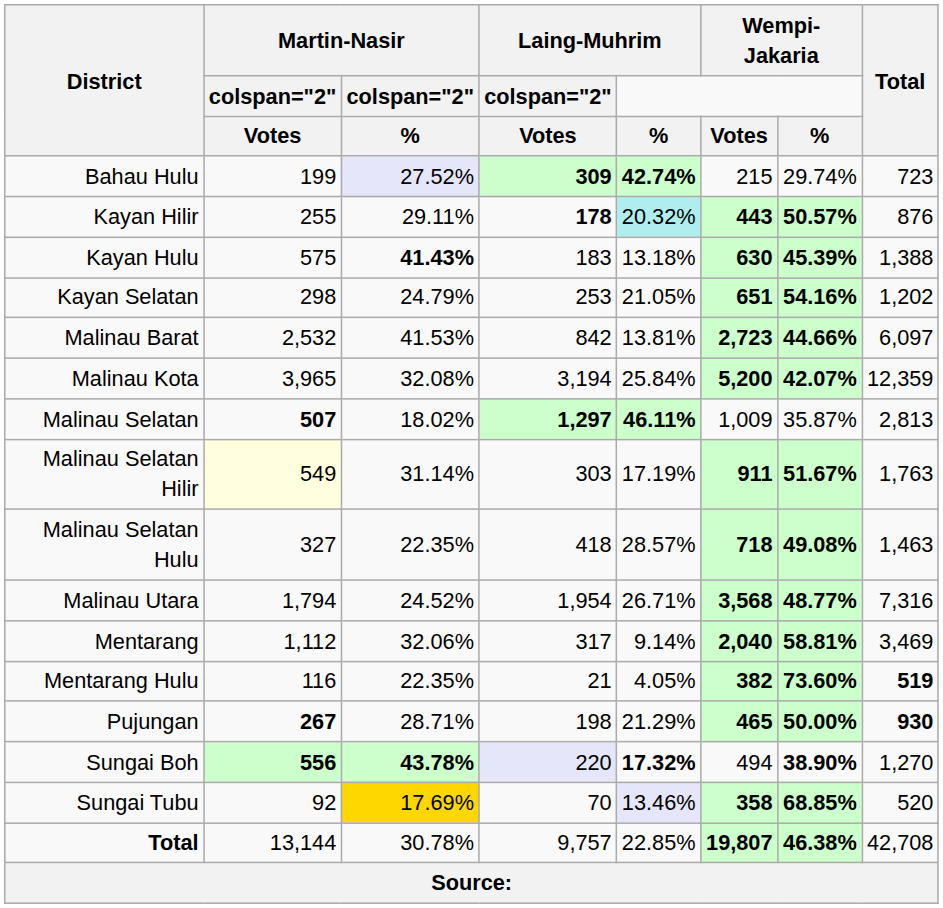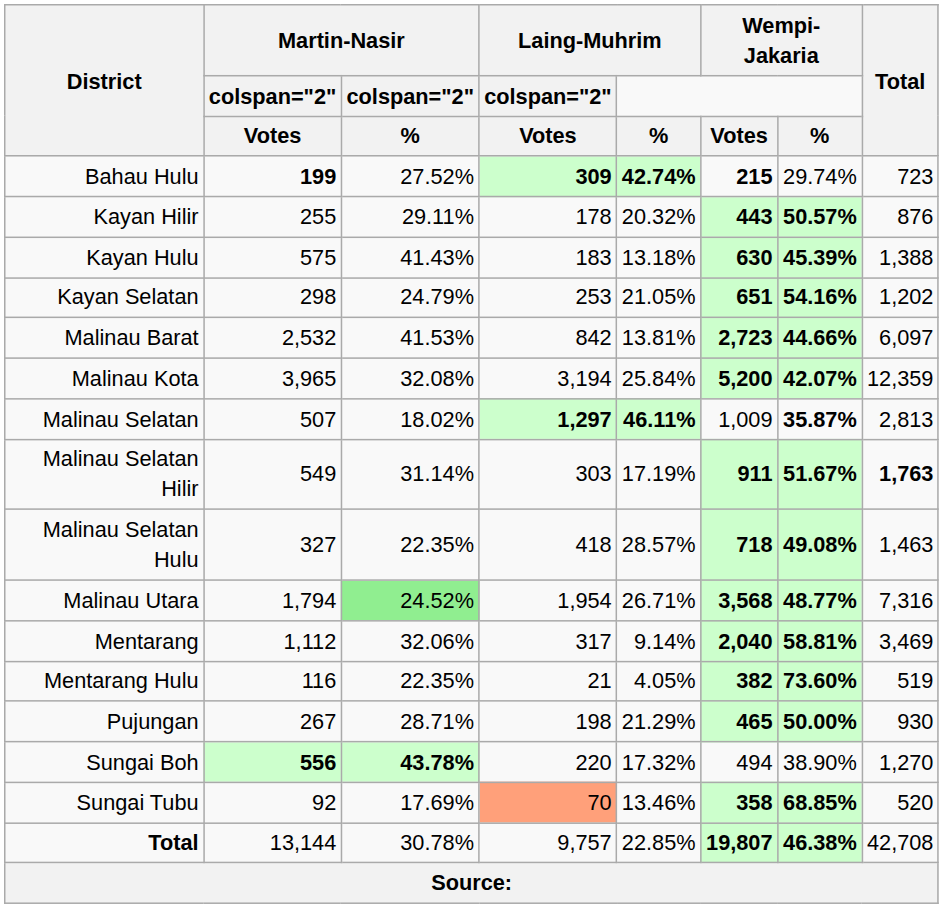(318, 177) normal -> (318, 177) bold
(437, 177) lavender background -> (437, 177) no background
(754, 177) normal -> (754, 177) bold
(594, 217) bold -> (594, 217) normal
(659, 217) paleturquoise background -> (659, 217) no background
(437, 258) bold -> (437, 258) normal
(318, 419) bold -> (318, 419) normal
(820, 419) normal -> (820, 419) bold
(318, 475) lightyellow background -> (318, 475) no background
(906, 475) normal -> (906, 475) bold
(437, 601) no background -> (437, 601) lightgreen background
(915, 681) bold -> (915, 681) normal
(318, 722) bold -> (318, 722) normal
(915, 722) bold -> (915, 722) normal
(594, 762) lavender background -> (594, 762) no background
(659, 762) bold -> (659, 762) normal
(820, 762) bold -> (820, 762) normal
(437, 803) gold background -> (437, 803) no background
(600, 803) no background -> (600, 803) lightsalmon background
(659, 803) lavender background -> (659, 803) no background
